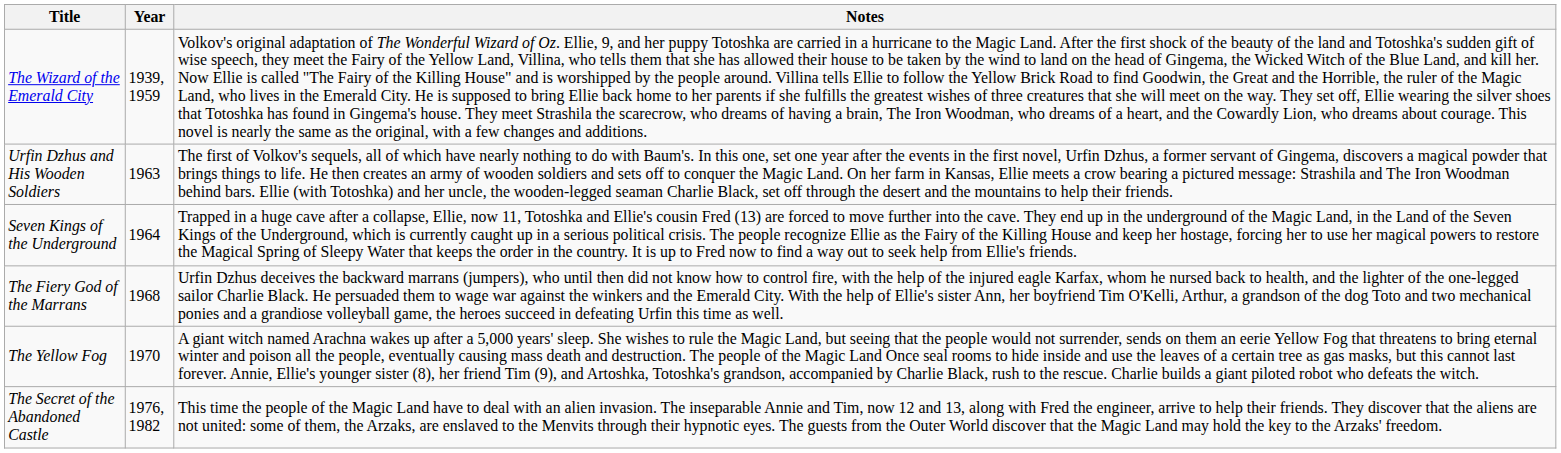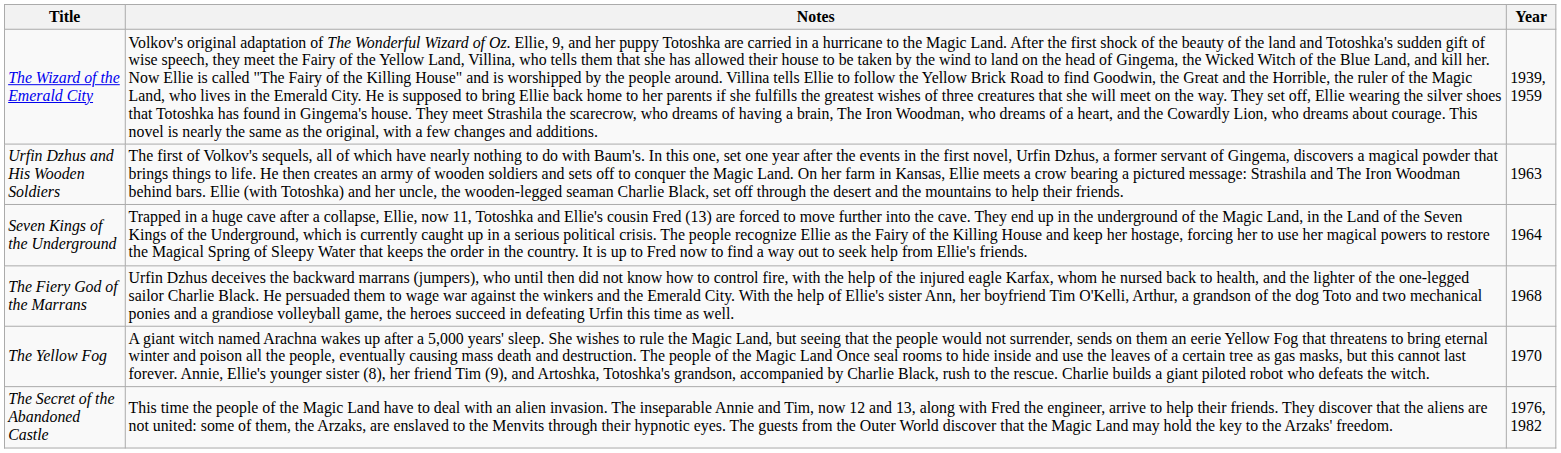columns swapped: (150, 17) <-> (865, 17)
